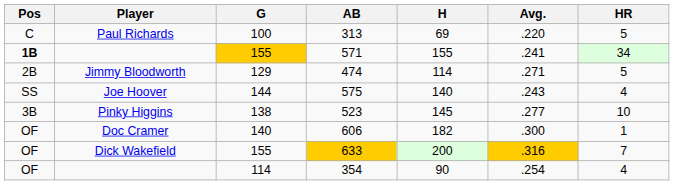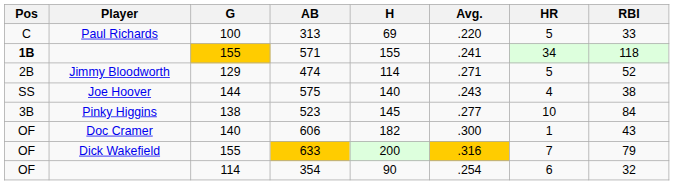+ column: (629, 14)
(624, 170) 4 -> (549, 170) 6
